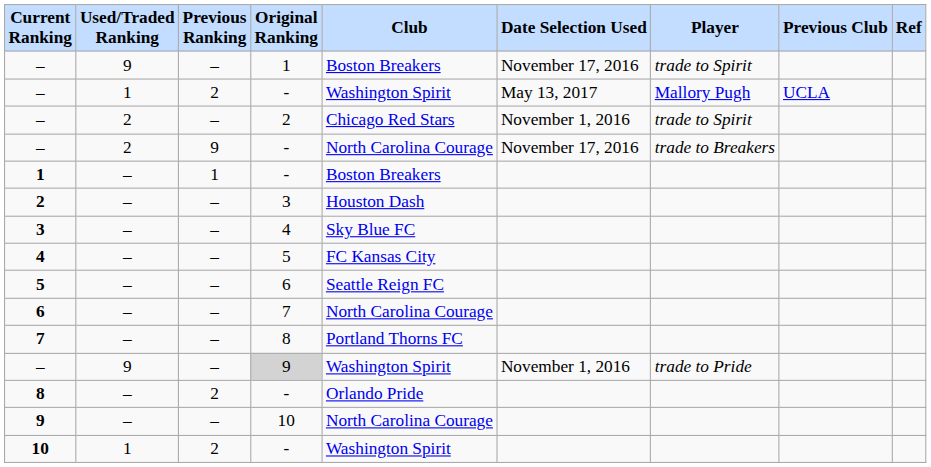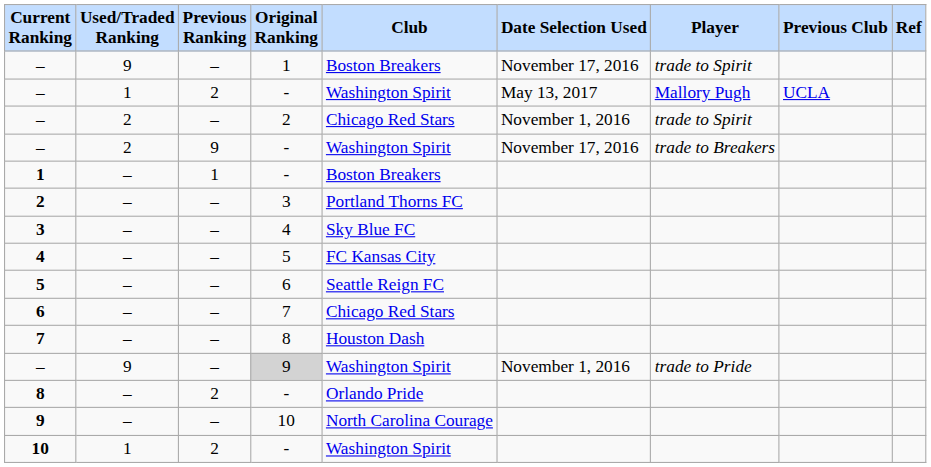(409, 147) North Carolina Courage -> (388, 147) Washington Spirit
(375, 202) Houston Dash -> (394, 202) Portland Thorns FC
(409, 311) North Carolina Courage -> (390, 311) Chicago Red Stars
(394, 339) Portland Thorns FC -> (375, 339) Houston Dash
